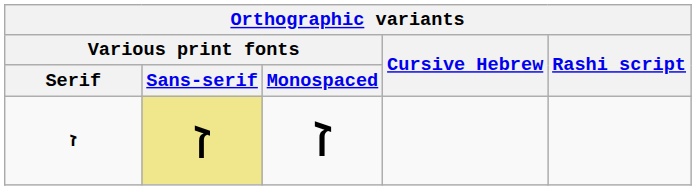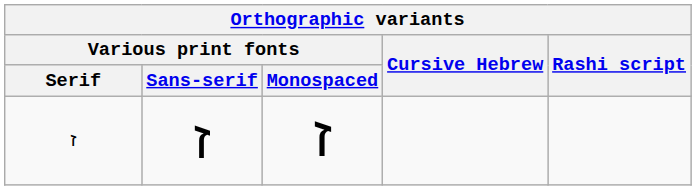(73, 140) bold -> (73, 140) normal
(202, 139) khaki background -> (202, 139) no background
